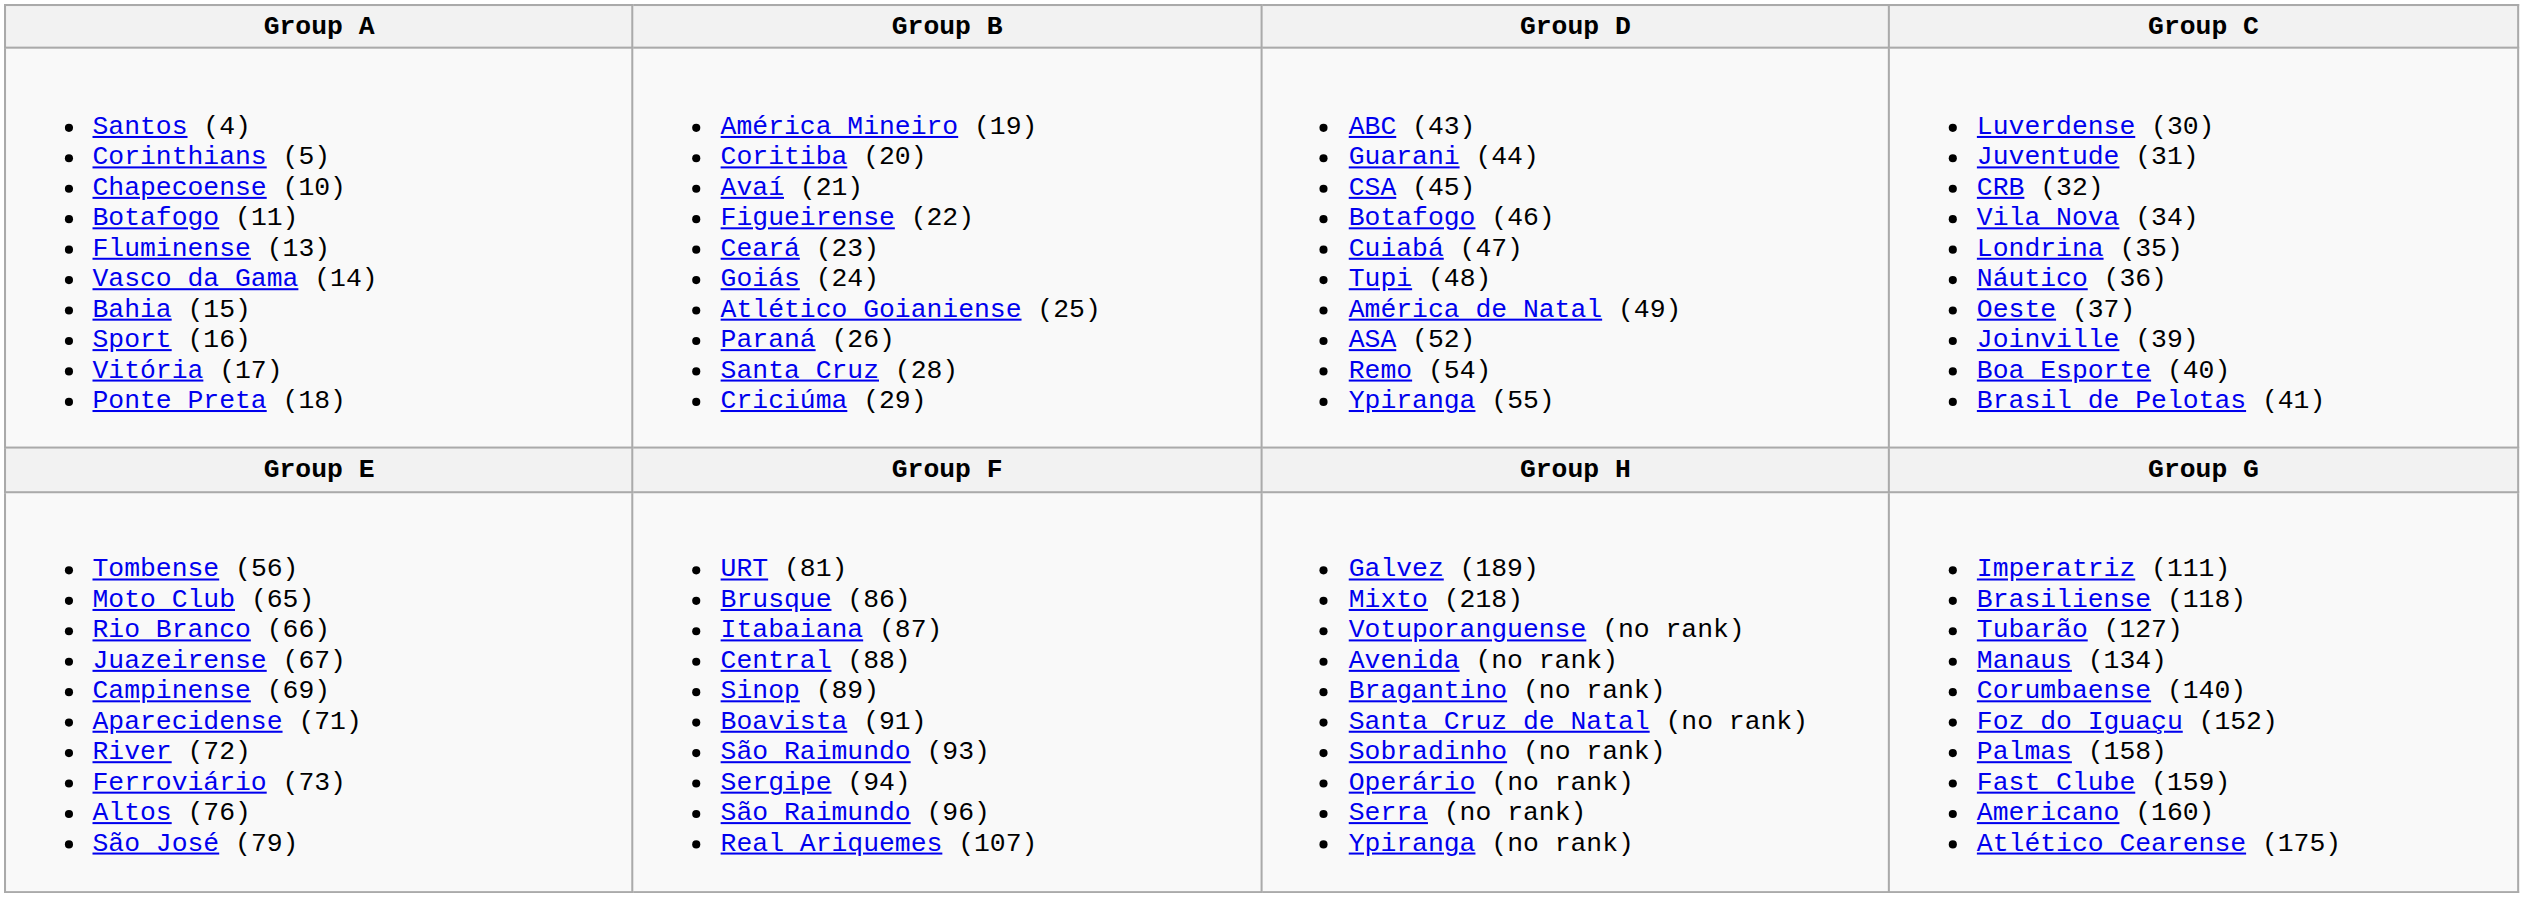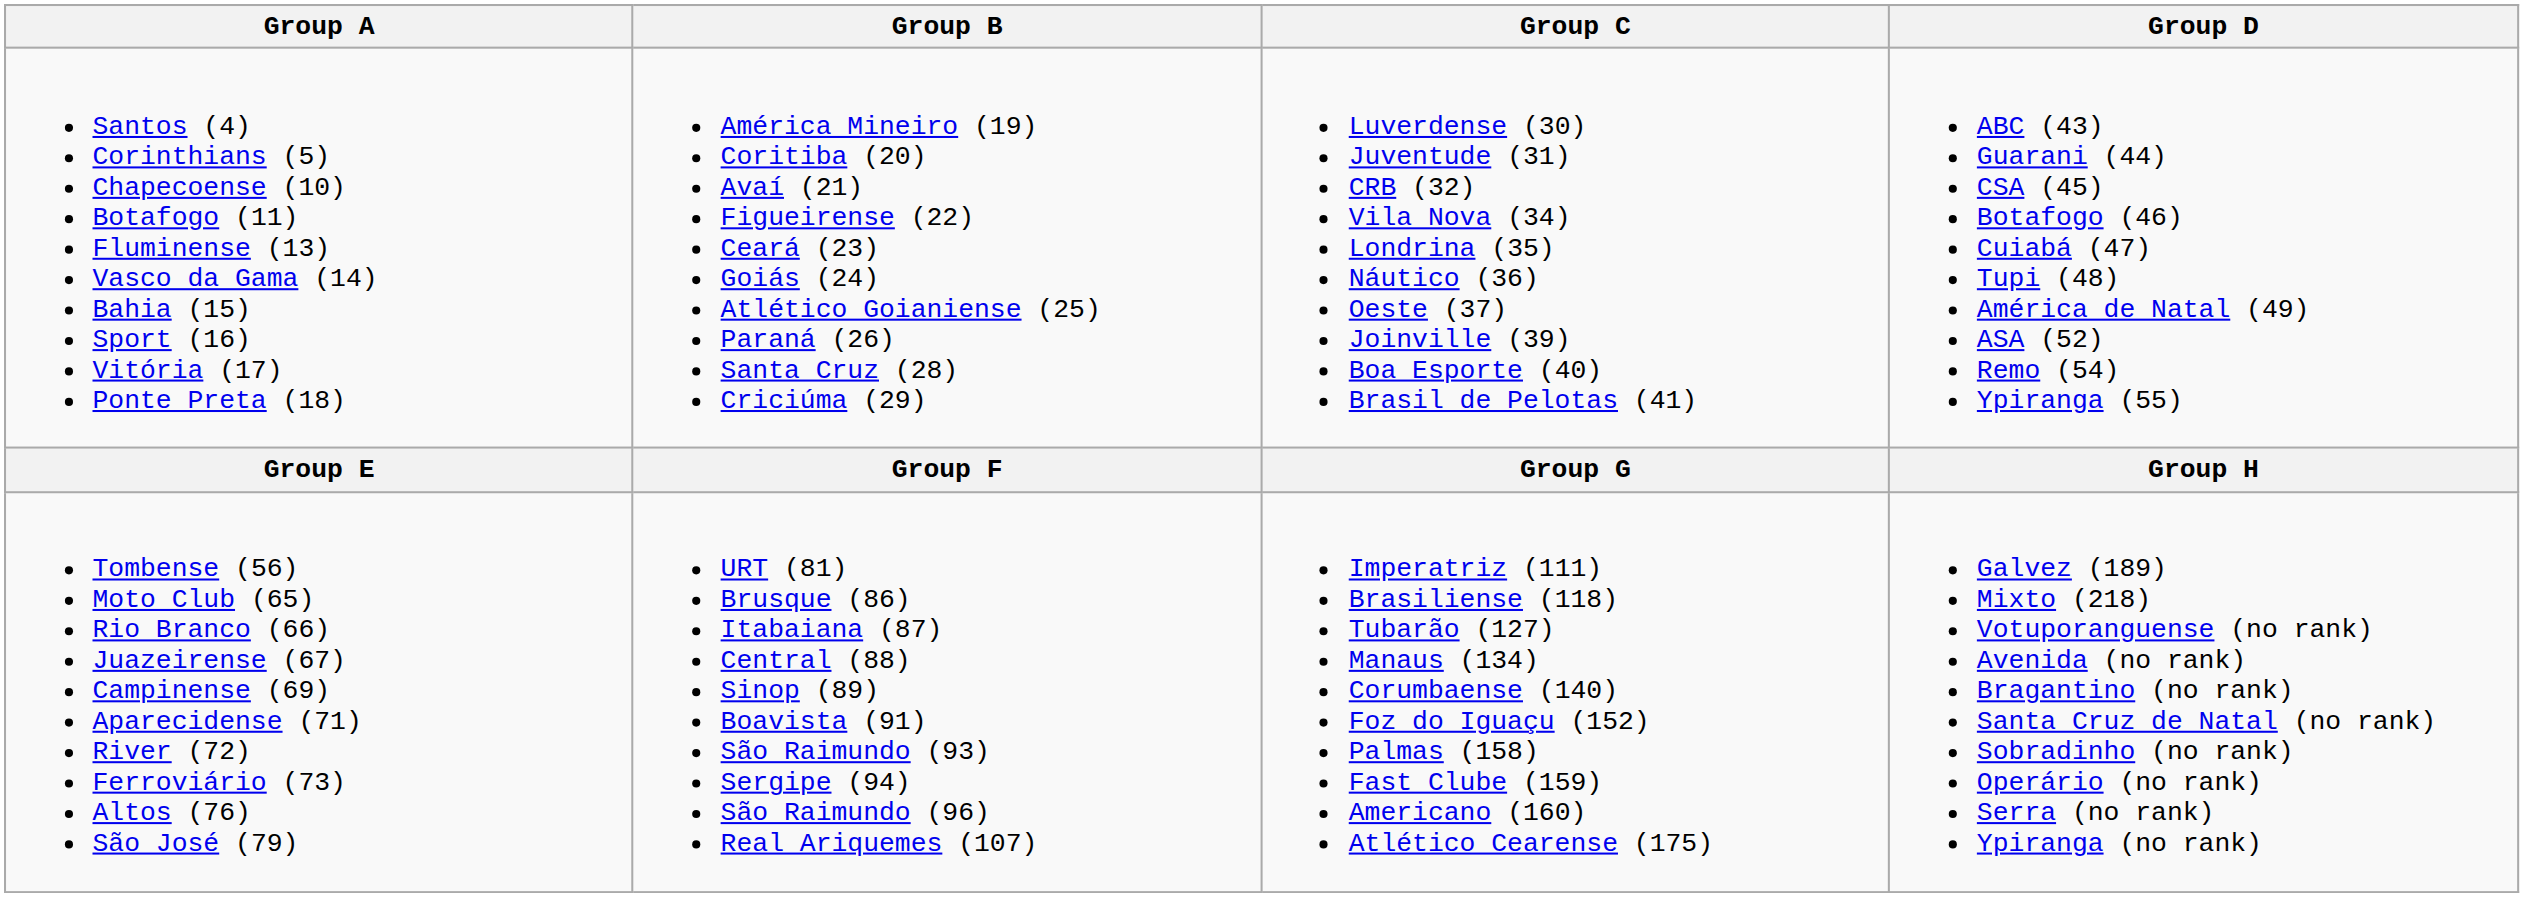columns swapped: (2203, 27) <-> (1575, 27)
